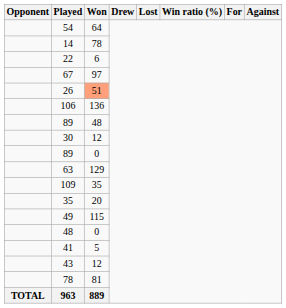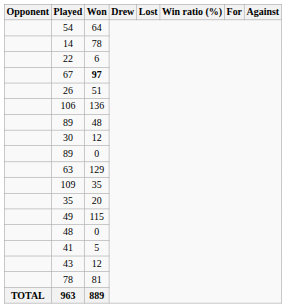(97, 75) normal -> (97, 75) bold
(97, 91) lightsalmon background -> (97, 91) no background
